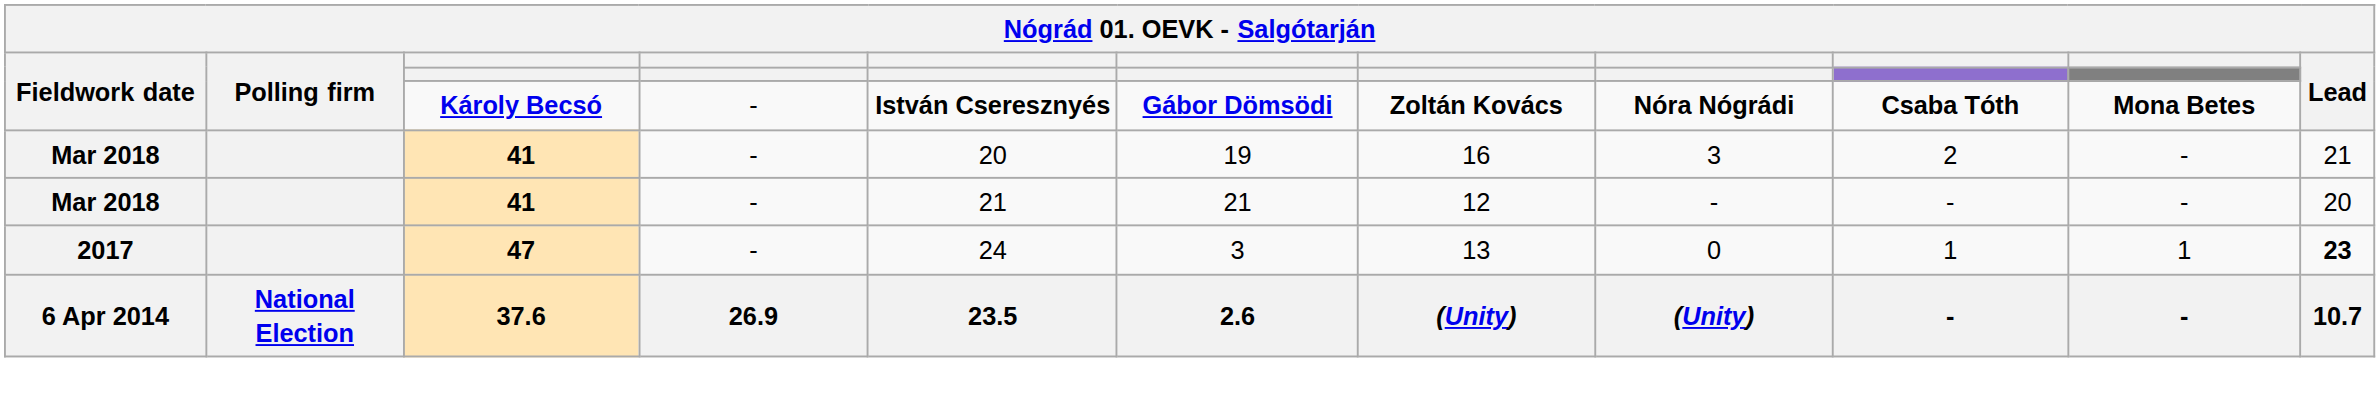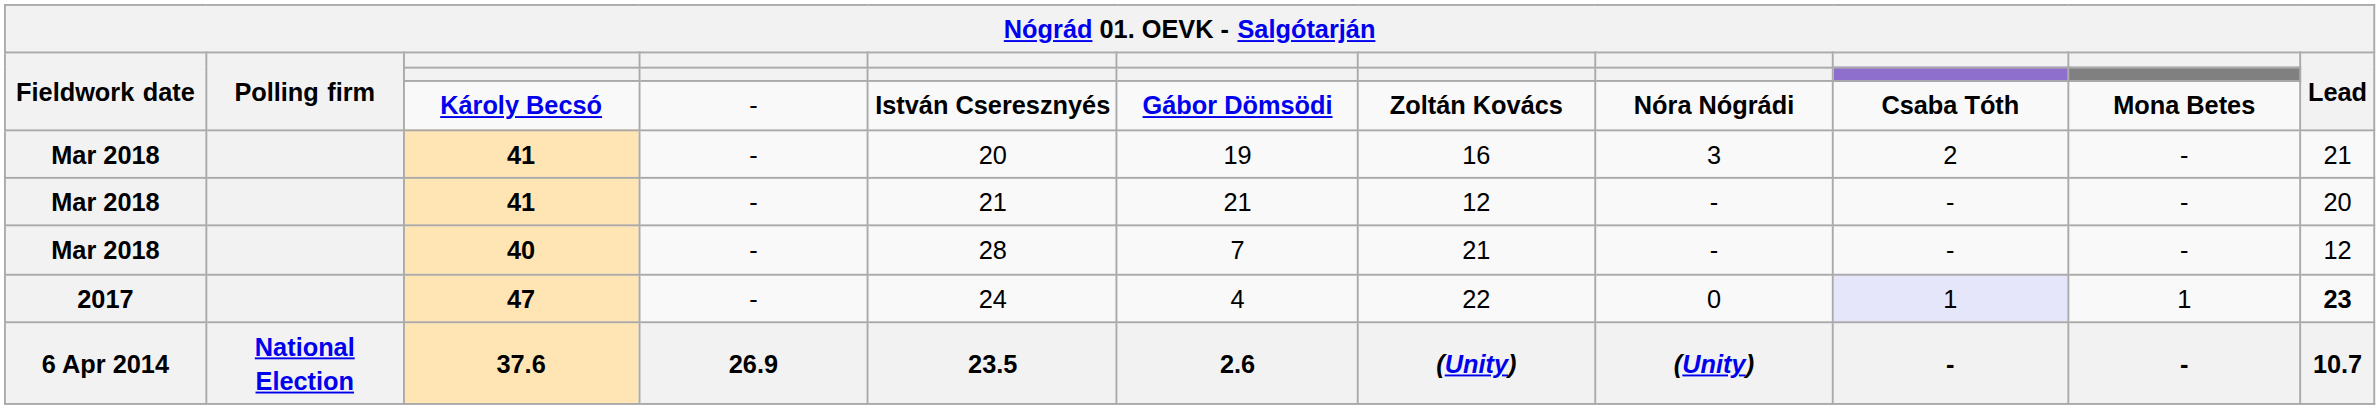+ row: (105, 251)
(1238, 251) 3 -> (1238, 299) 4
(1476, 251) 13 -> (1476, 299) 22
(1950, 251) no background -> (1950, 299) lavender background
